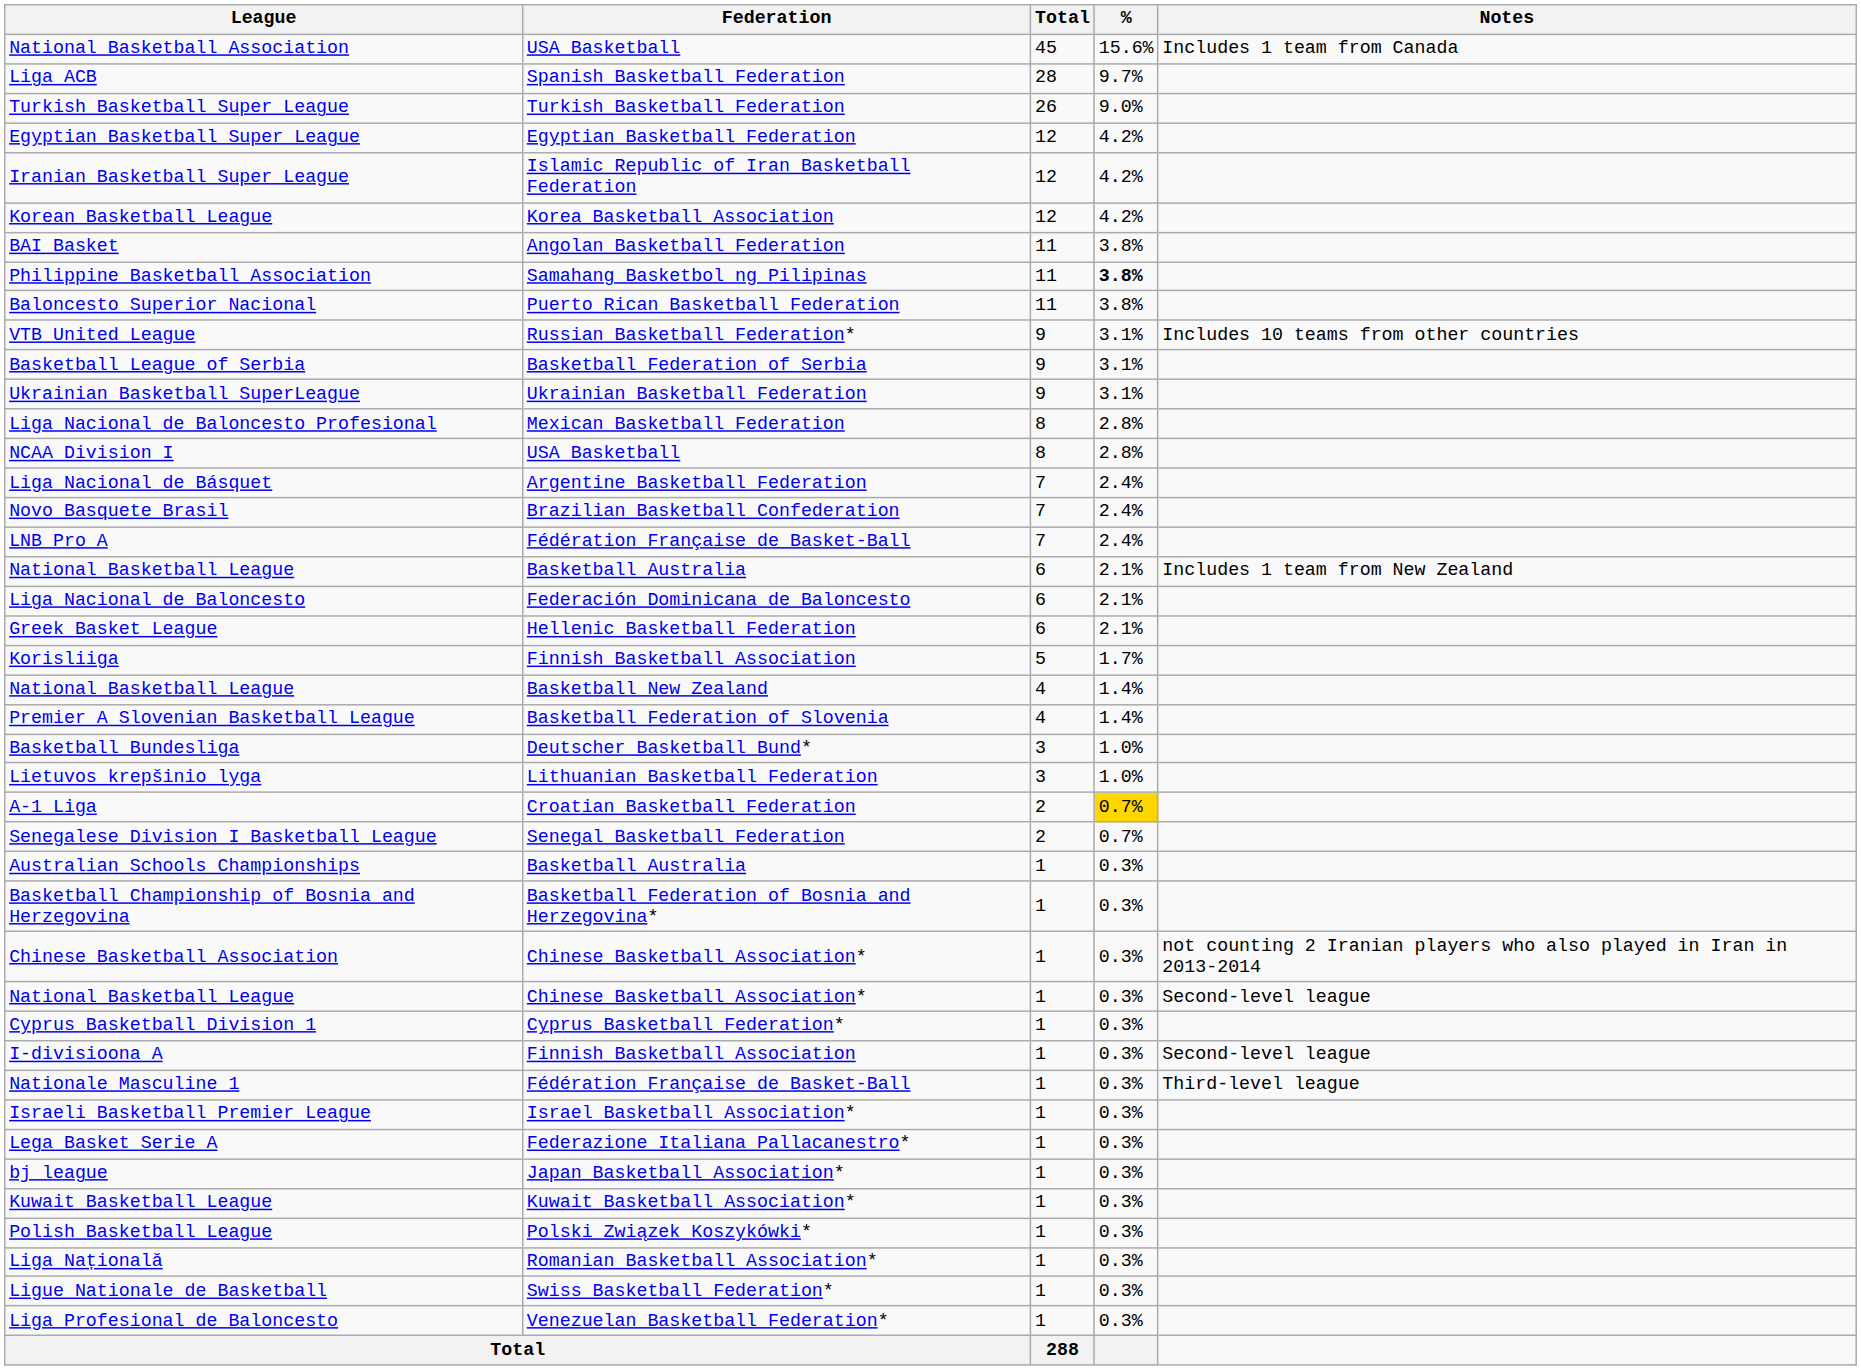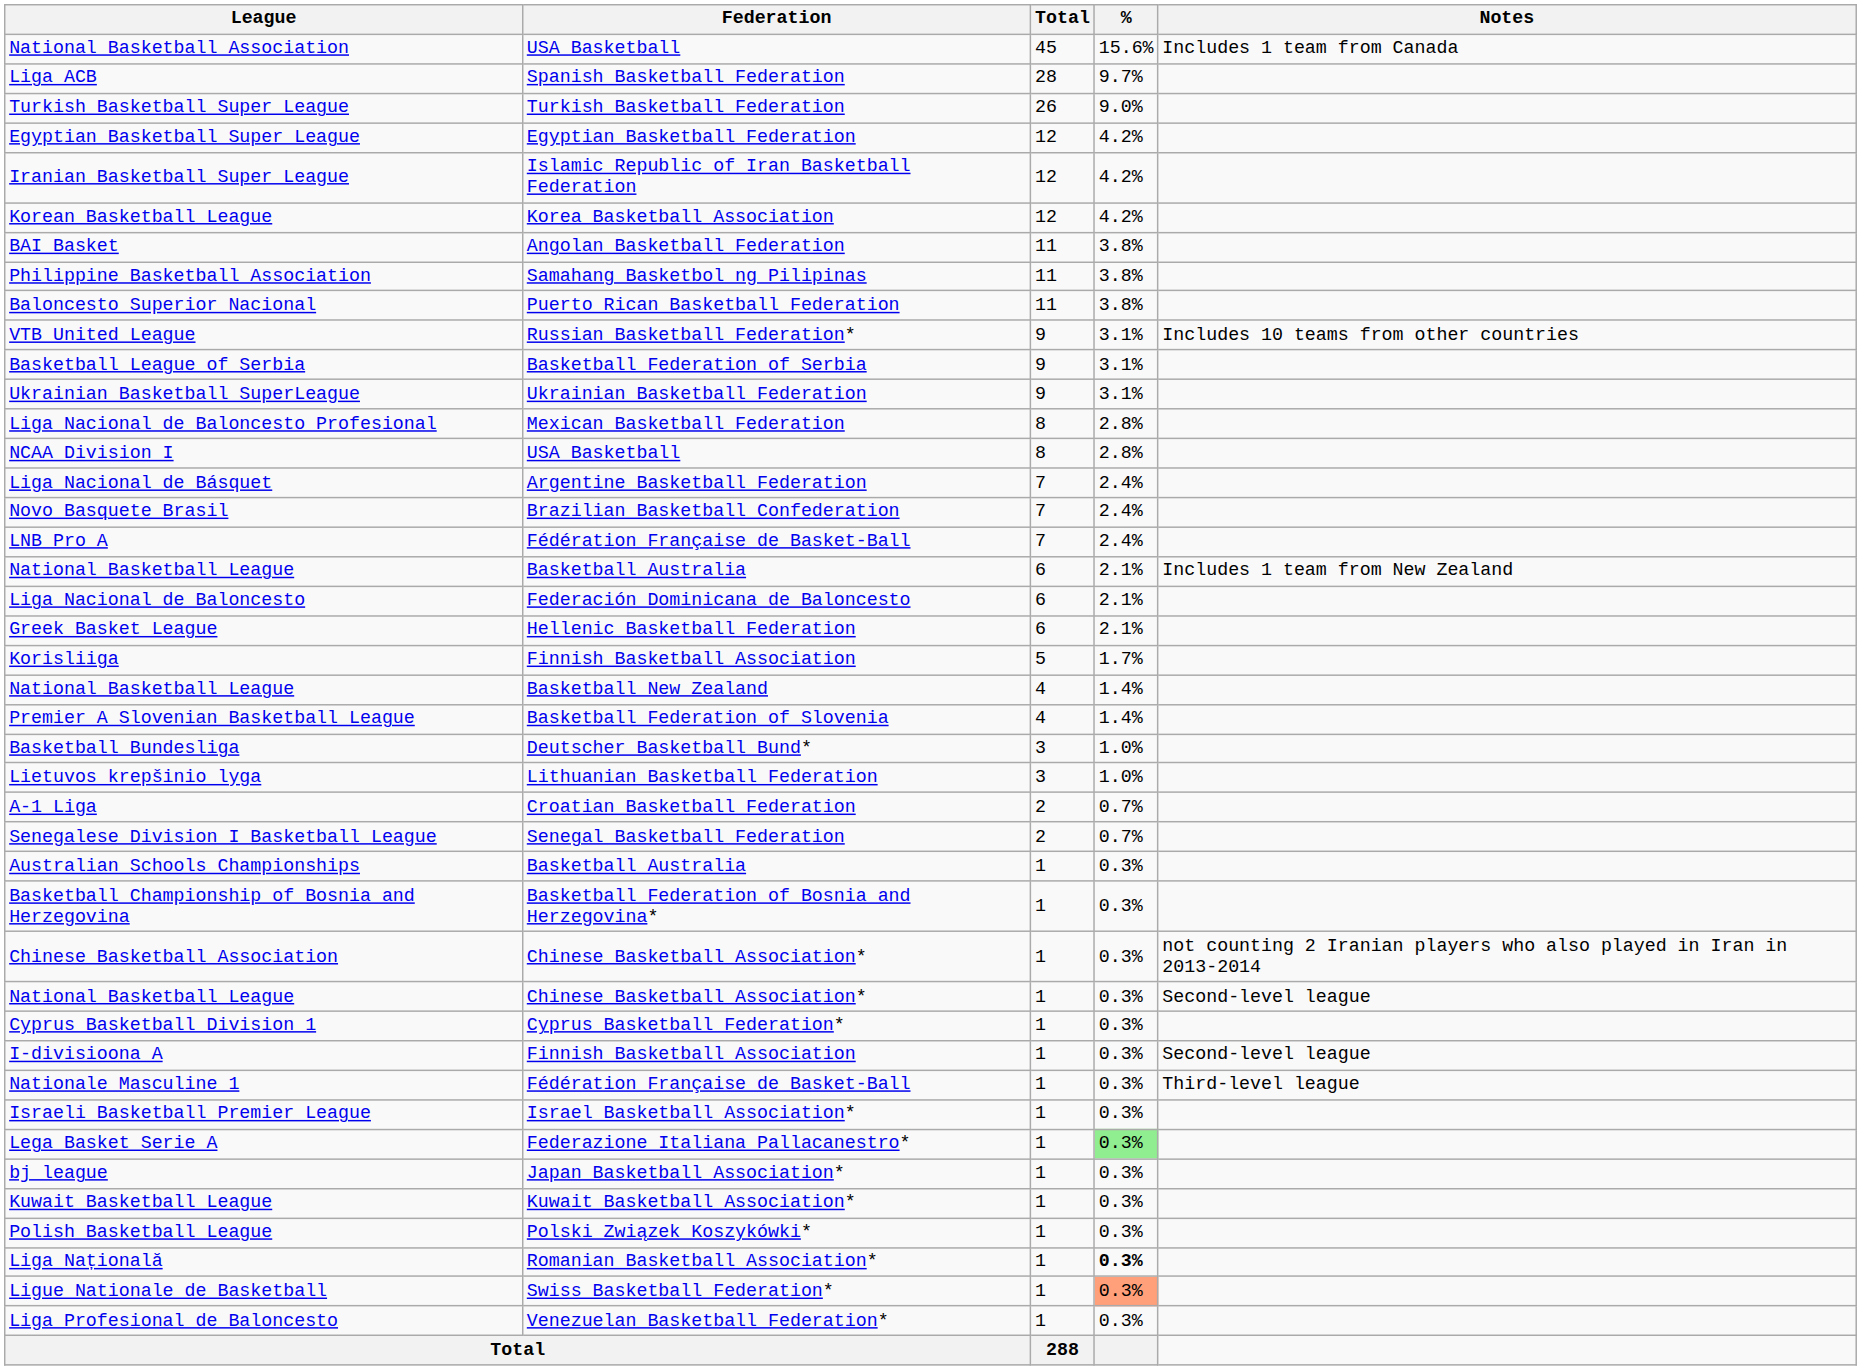(1121, 277) bold -> (1121, 277) normal
(1121, 808) gold background -> (1121, 808) no background
(1121, 1144) no background -> (1121, 1144) lightgreen background
(1121, 1262) normal -> (1121, 1262) bold
(1121, 1292) no background -> (1121, 1292) lightsalmon background
